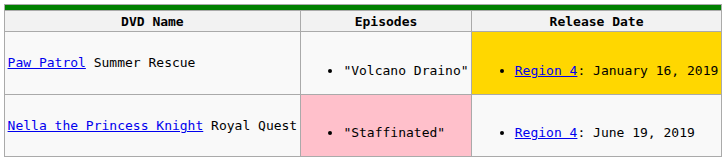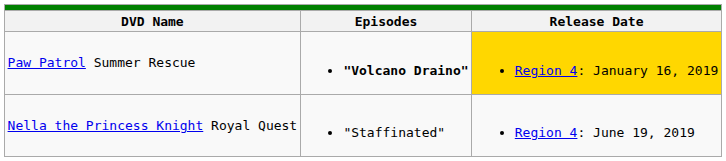(386, 70) normal -> (386, 70) bold
(386, 133) pink background -> (386, 133) no background
